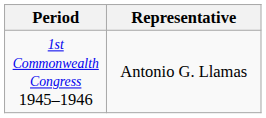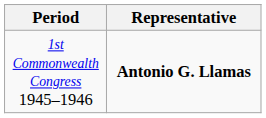(184, 71) normal -> (184, 71) bold
